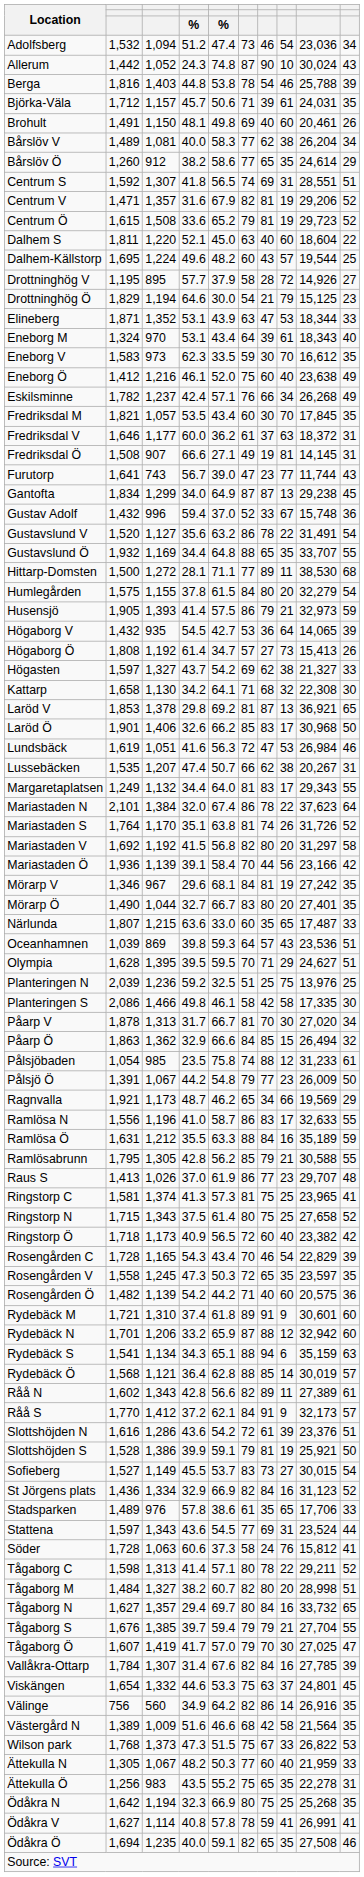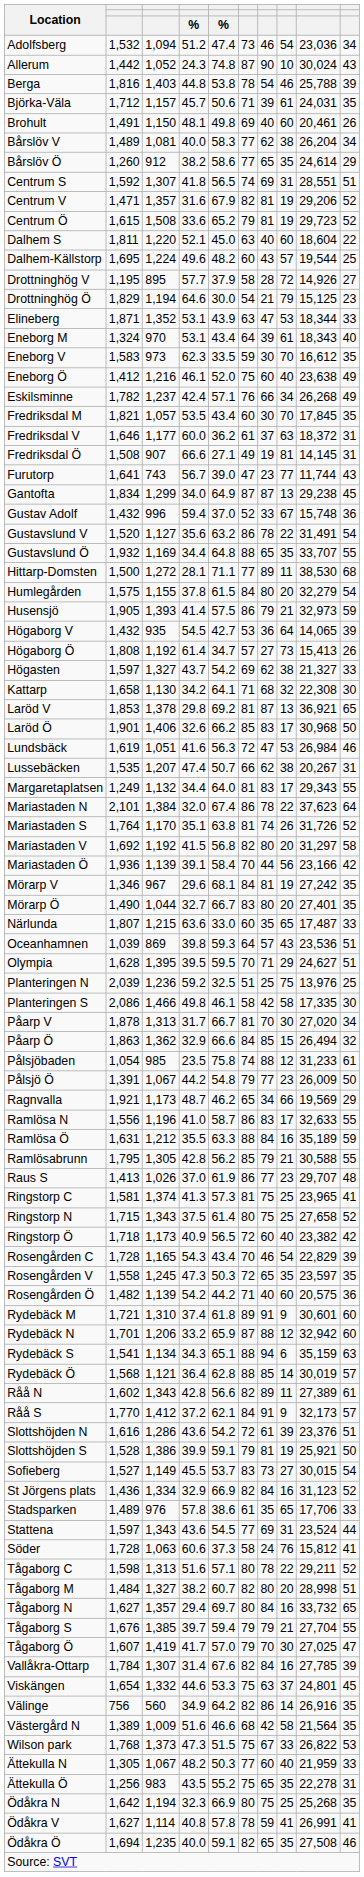(194, 1569) 41.4 -> (194, 1569) 51.6
